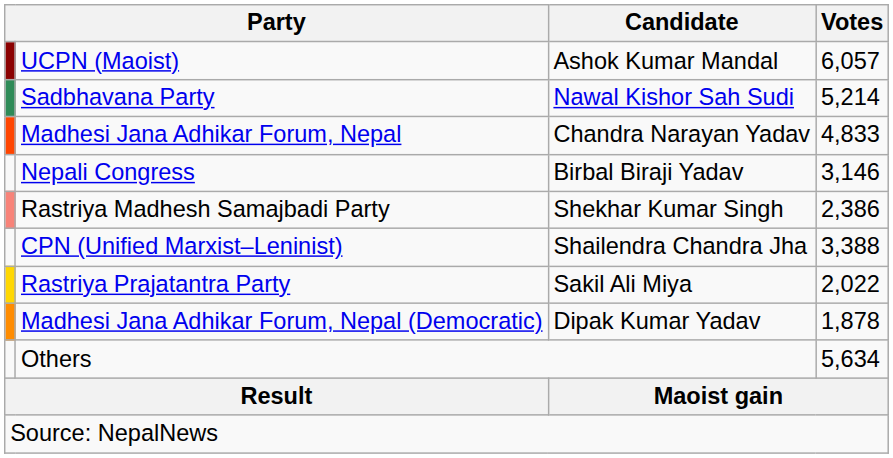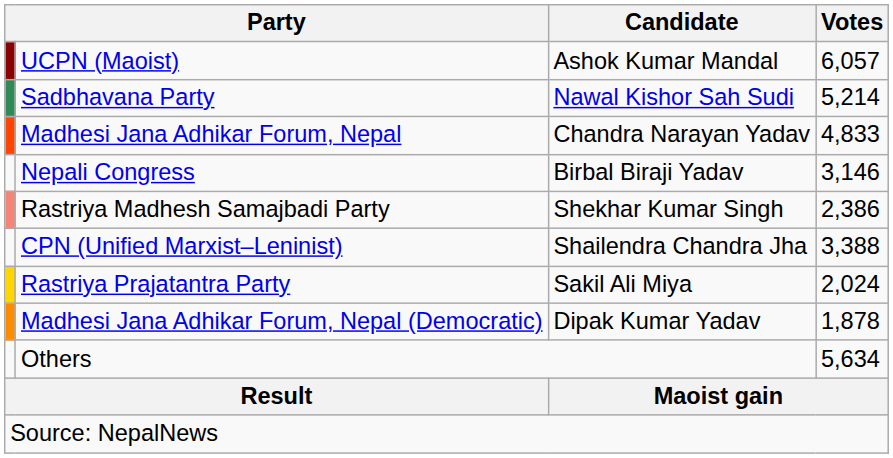(850, 284) 2,022 -> (850, 284) 2,024
